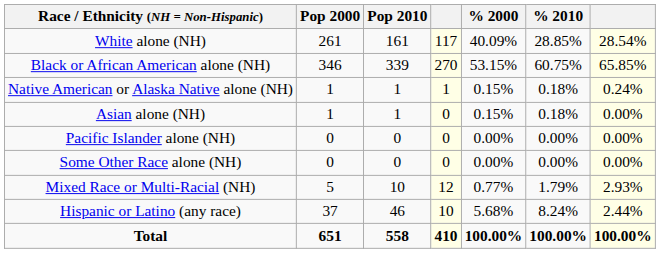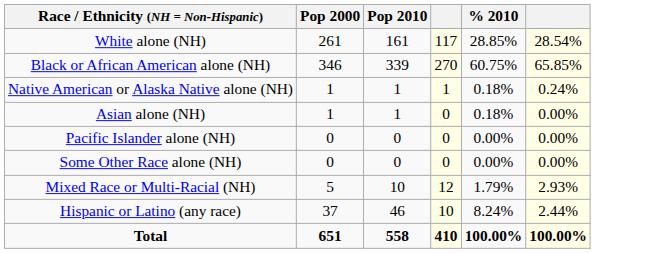- column: (493, 16)
